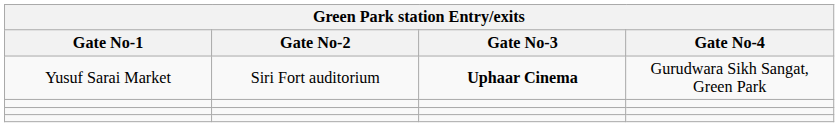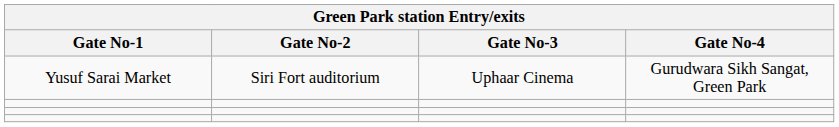(522, 77) bold -> (522, 77) normal
